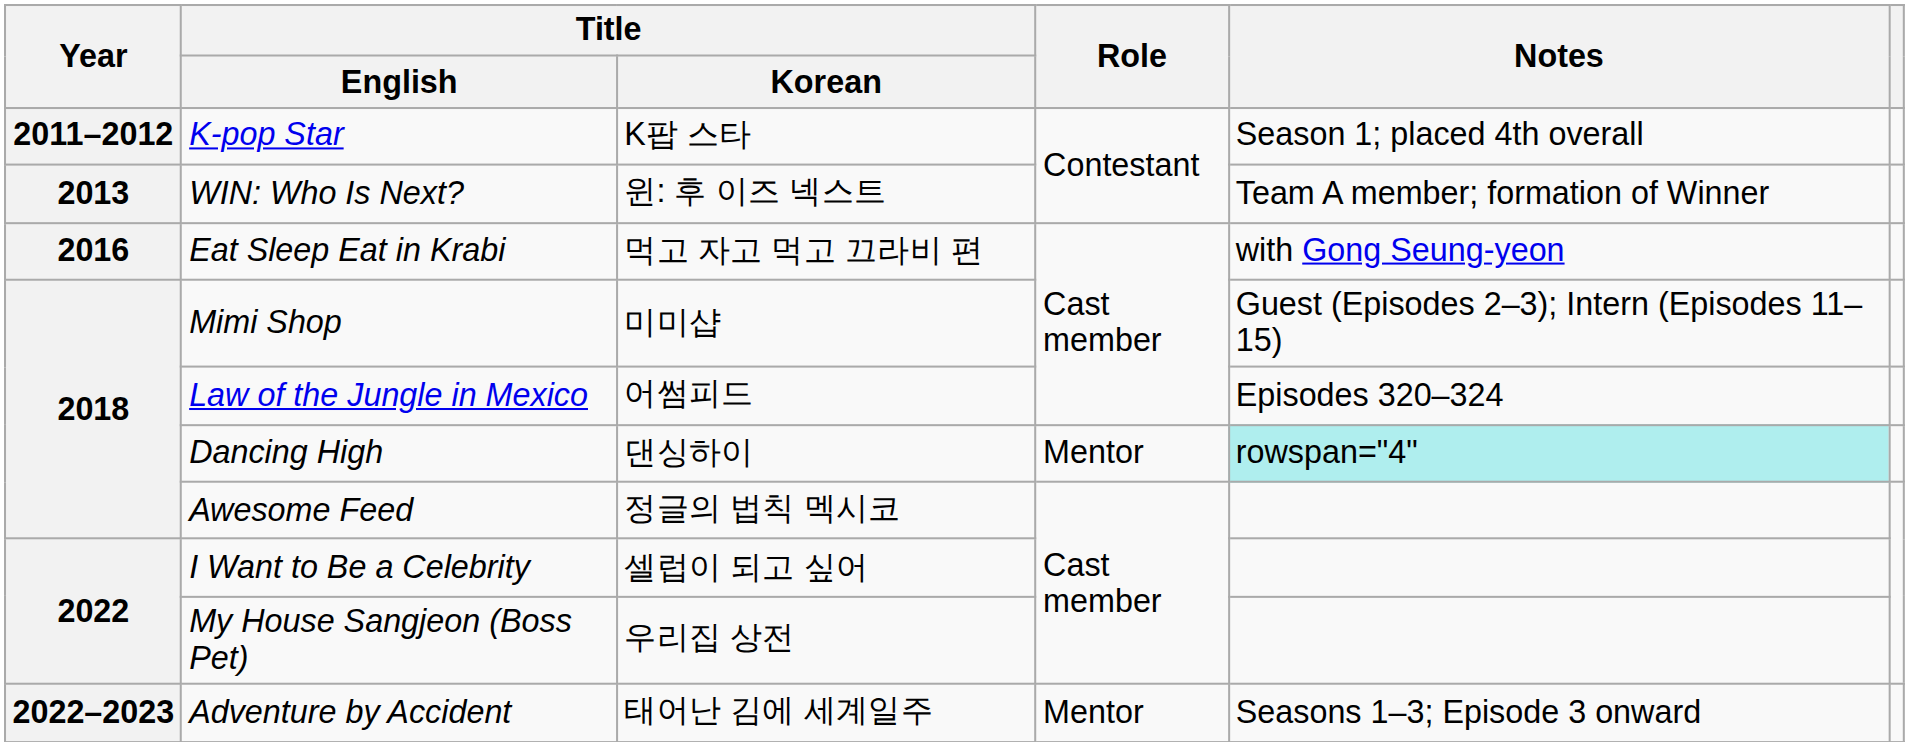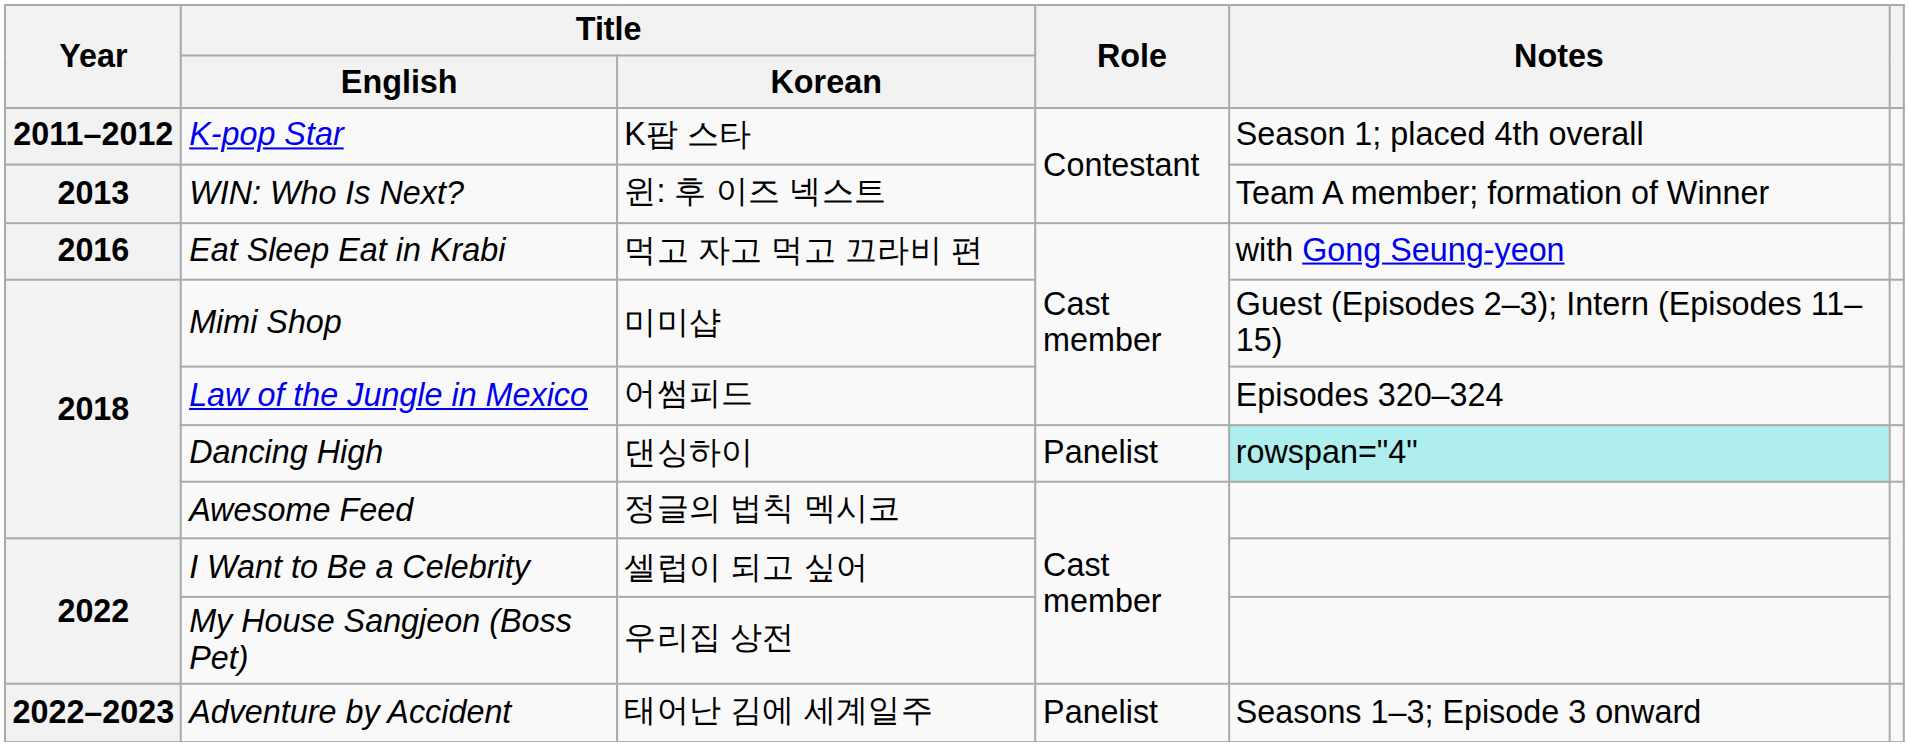(1093, 452) Mentor -> (1101, 452) Panelist
(1093, 712) Mentor -> (1101, 712) Panelist
